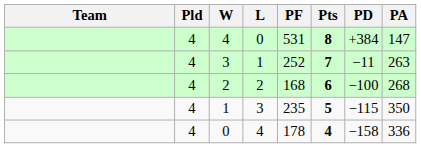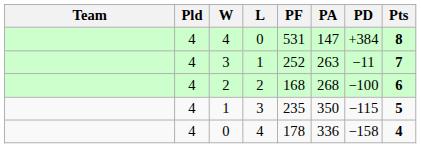columns swapped: (399, 16) <-> (328, 16)
